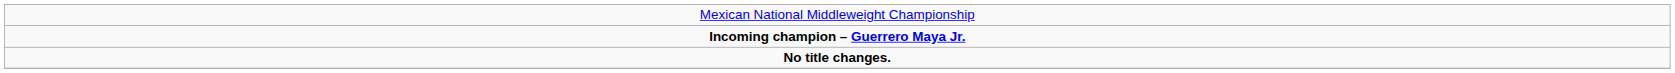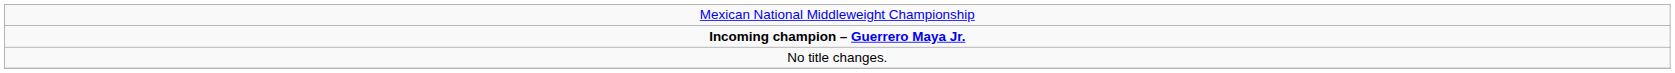(837, 57) bold -> (837, 57) normal
